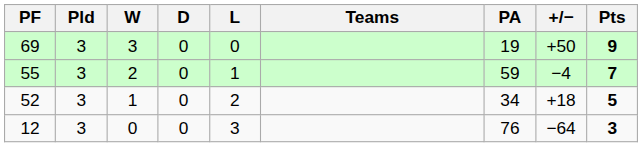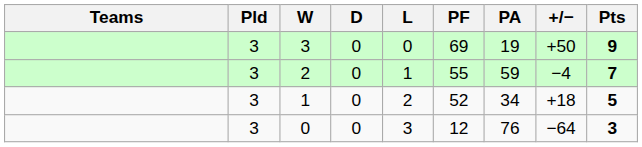columns swapped: (372, 18) <-> (30, 18)
